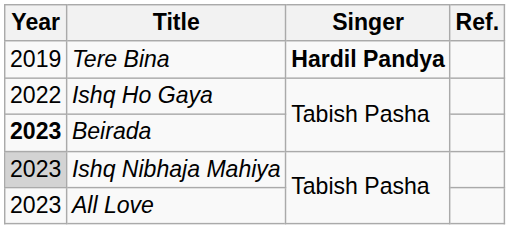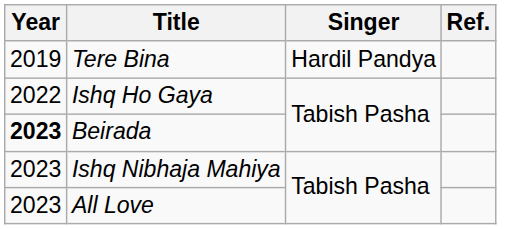(368, 59) bold -> (364, 59) normal
(36, 168) lightgrey background -> (36, 168) no background
